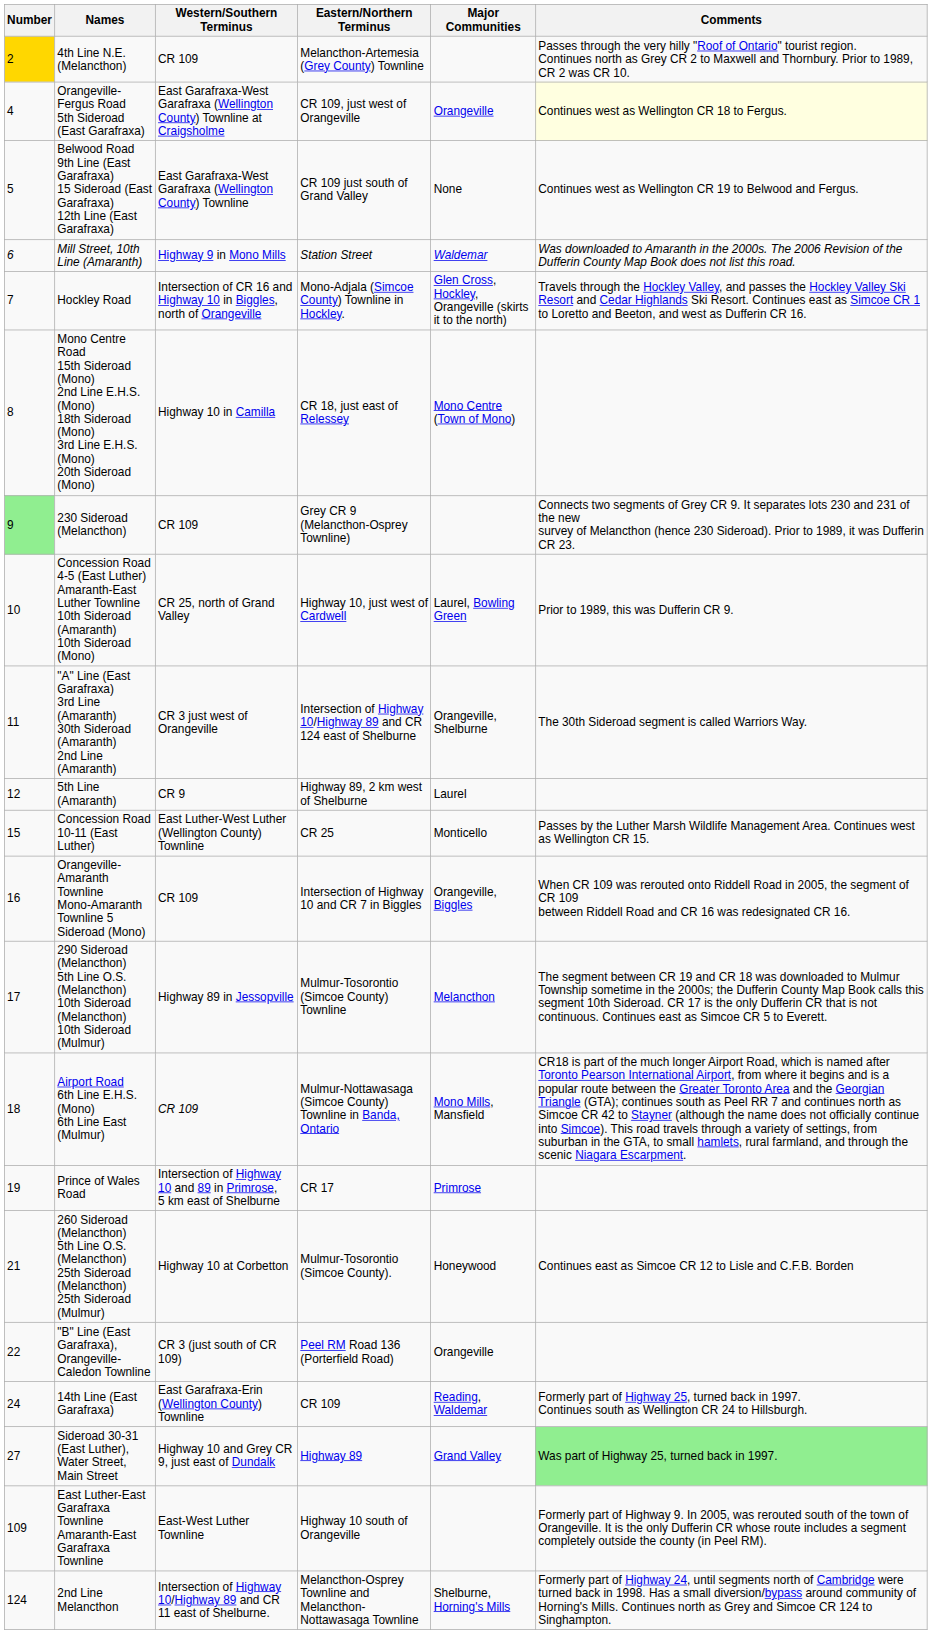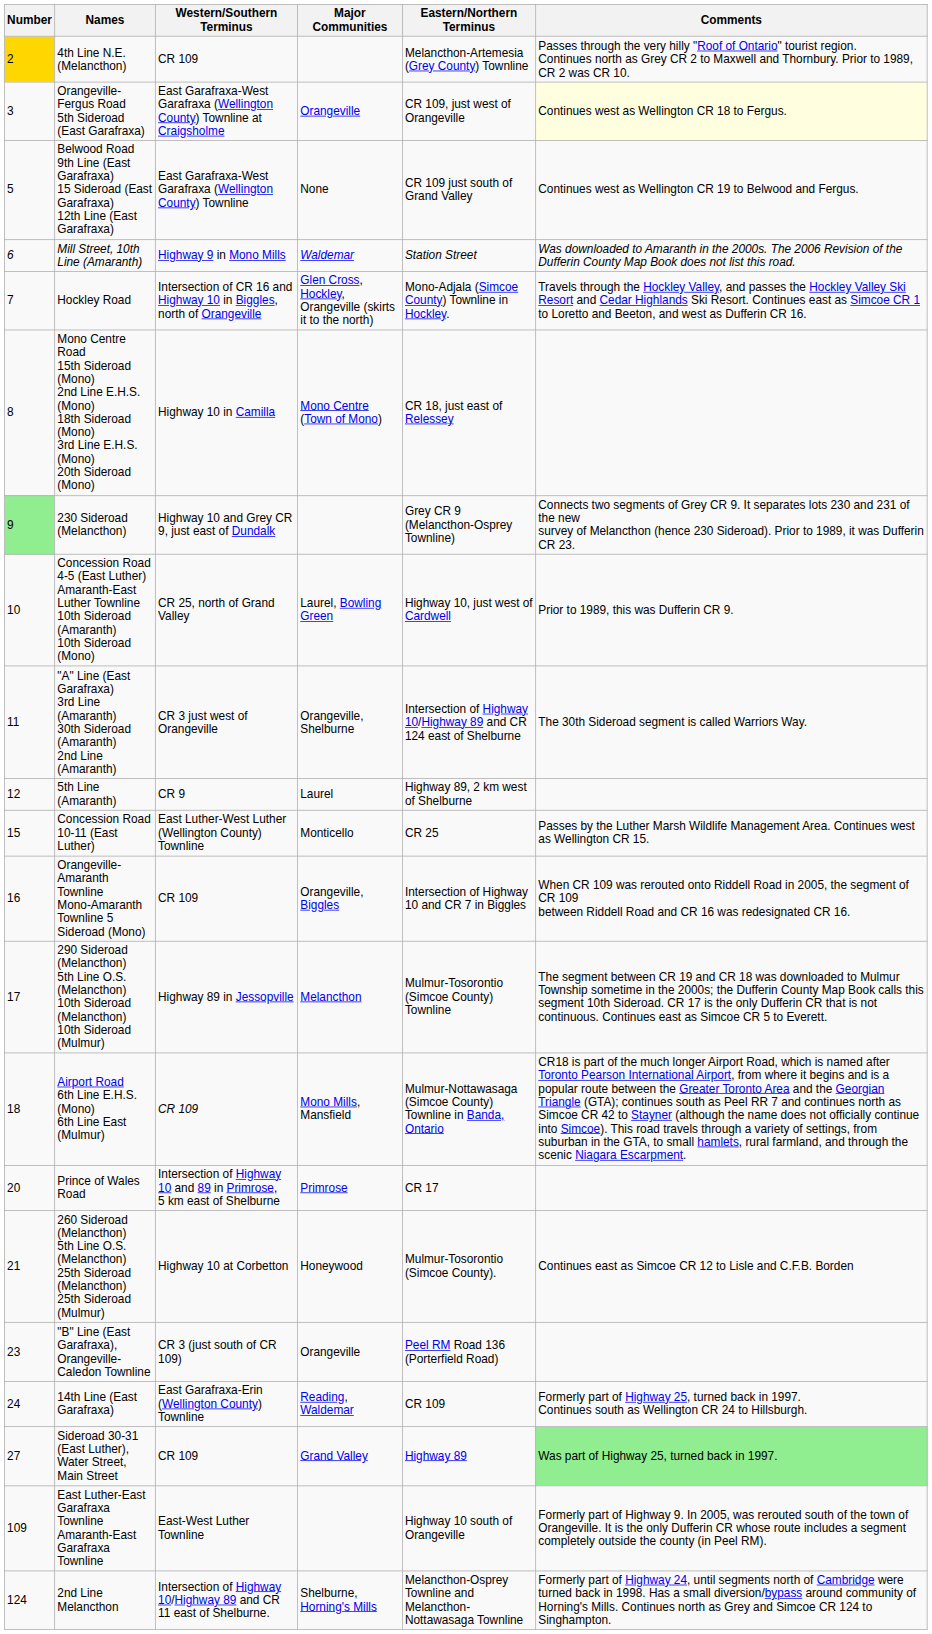columns swapped: (364, 20) <-> (483, 20)
(10, 111) 4 -> (10, 111) 3
(178, 524) CR 109 -> (225, 524) Highway 10 and Grey CR 9, just east of Dundalk
(14, 1187) 19 -> (14, 1187) 20
(14, 1352) 22 -> (14, 1352) 23
(225, 1456) Highway 10 and Grey CR 9, just east of Dundalk -> (178, 1456) CR 109
